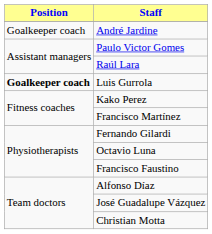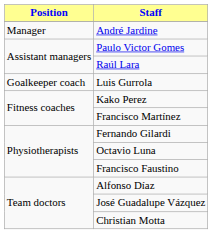(46, 30) Goalkeeper coach -> (26, 30) Manager
(48, 82) bold -> (46, 82) normal
